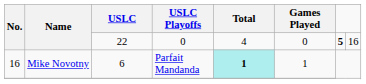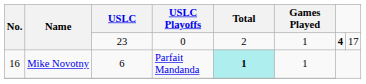(122, 41) 22 -> (122, 41) 23
(244, 41) 4 -> (244, 41) 2
(305, 41) 0 -> (305, 41) 1
(340, 41) 5 -> (340, 41) 4
(353, 41) 16 -> (353, 41) 17
